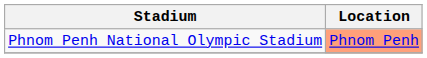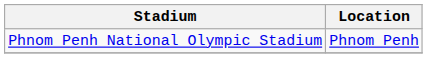(374, 41) lightsalmon background -> (374, 41) no background
